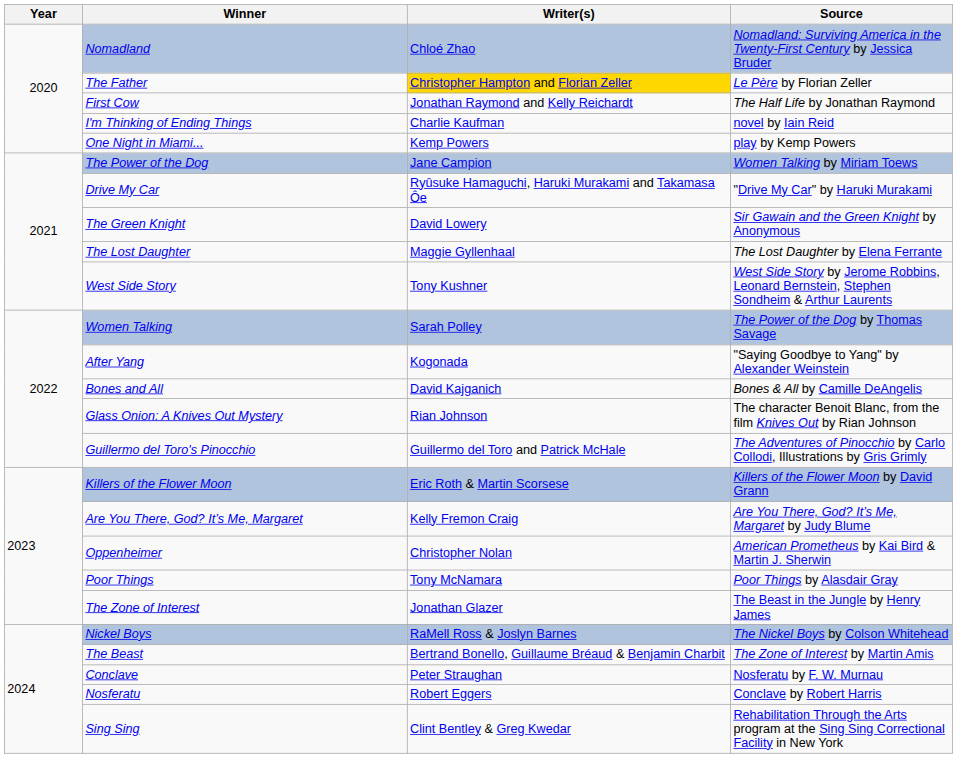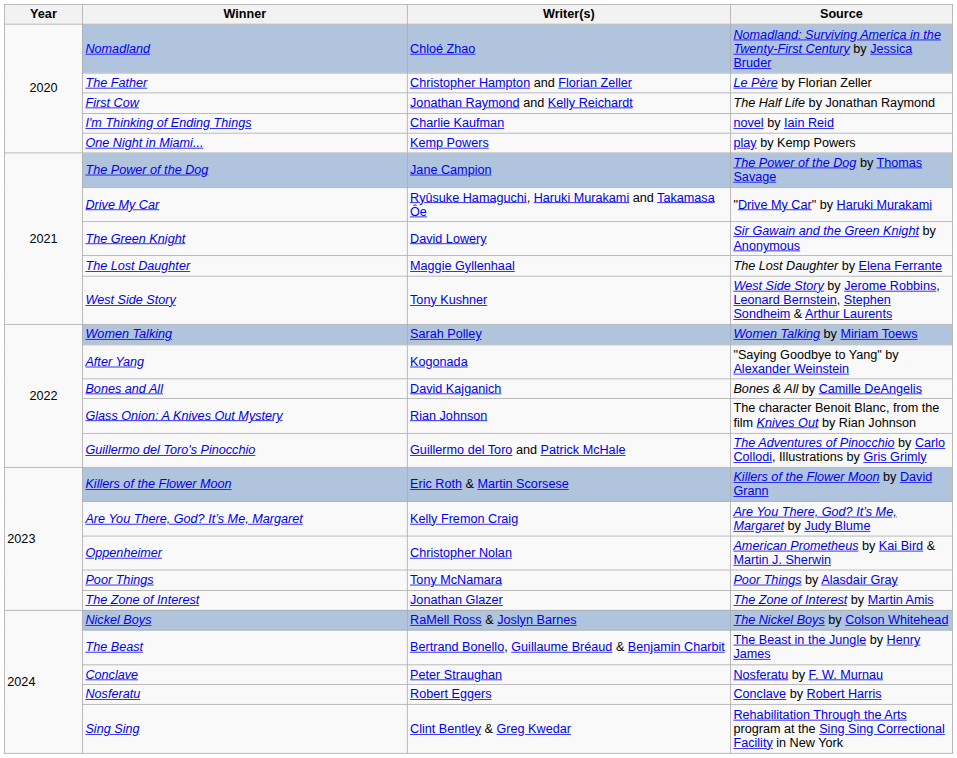(521, 83) gold background -> (521, 83) no background
(825, 163) Women Talking by Miriam Toews -> (828, 170) The Power of the Dog by Thomas Savage
(828, 327) The Power of the Dog by Thomas Savage -> (825, 334) Women Talking by Miriam Toews
(827, 607) The Beast in the Jungle by Henry James -> (834, 600) The Zone of Interest by Martin Amis
(834, 654) The Zone of Interest by Martin Amis -> (827, 647) The Beast in the Jungle by Henry James
